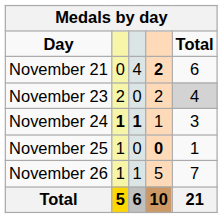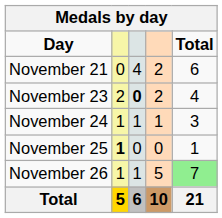(159, 70) bold -> (159, 70) normal
(137, 96) normal -> (137, 96) bold
(195, 96) lightgrey background -> (195, 96) no background
(120, 122) bold -> (120, 122) normal
(137, 122) bold -> (137, 122) normal
(120, 148) normal -> (120, 148) bold
(159, 148) bold -> (159, 148) normal
(195, 174) no background -> (195, 174) lightgreen background
